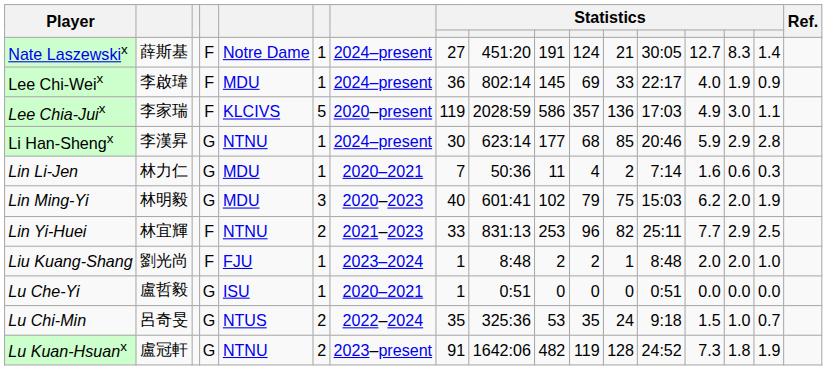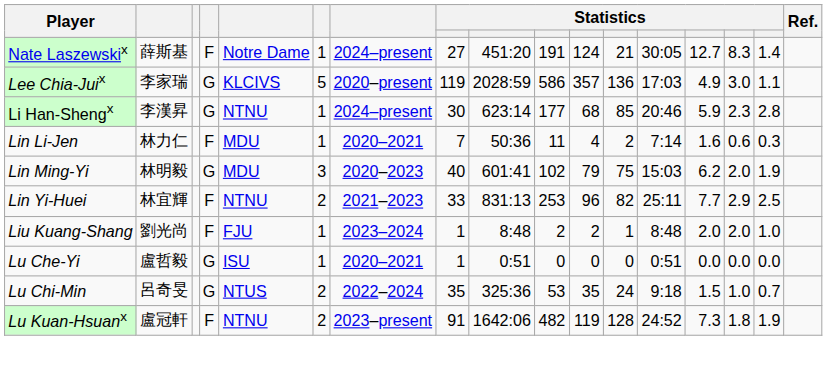- row: (56, 82)
(209, 112) F -> (209, 82) G
(739, 142) 2.9 -> (739, 112) 2.3
(209, 172) G -> (209, 142) F
(209, 350) G -> (209, 320) F
